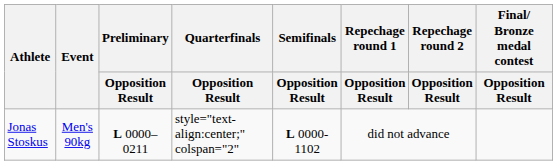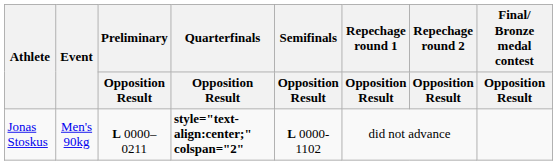(210, 134) normal -> (213, 134) bold
